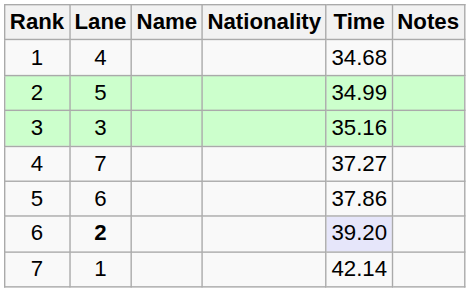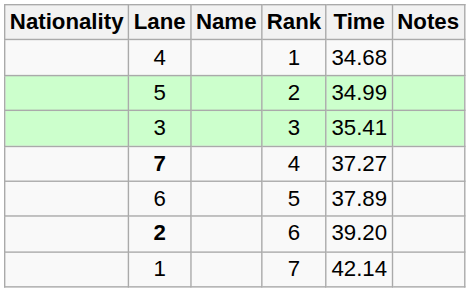columns swapped: (37, 22) <-> (264, 22)
(359, 127) 35.16 -> (359, 127) 35.41
(100, 163) normal -> (160, 163) bold
(359, 198) 37.86 -> (359, 198) 37.89
(359, 233) lavender background -> (359, 233) no background
